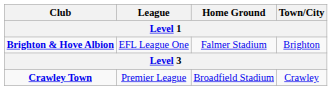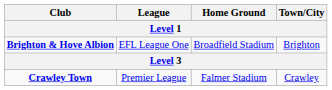(234, 45) Falmer Stadium -> (234, 45) Broadfield Stadium
(234, 77) Broadfield Stadium -> (234, 77) Falmer Stadium
